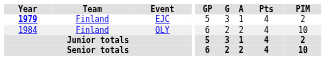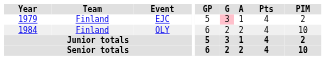(28, 20) bold -> (28, 20) normal
(227, 20) no background -> (227, 20) pink background
